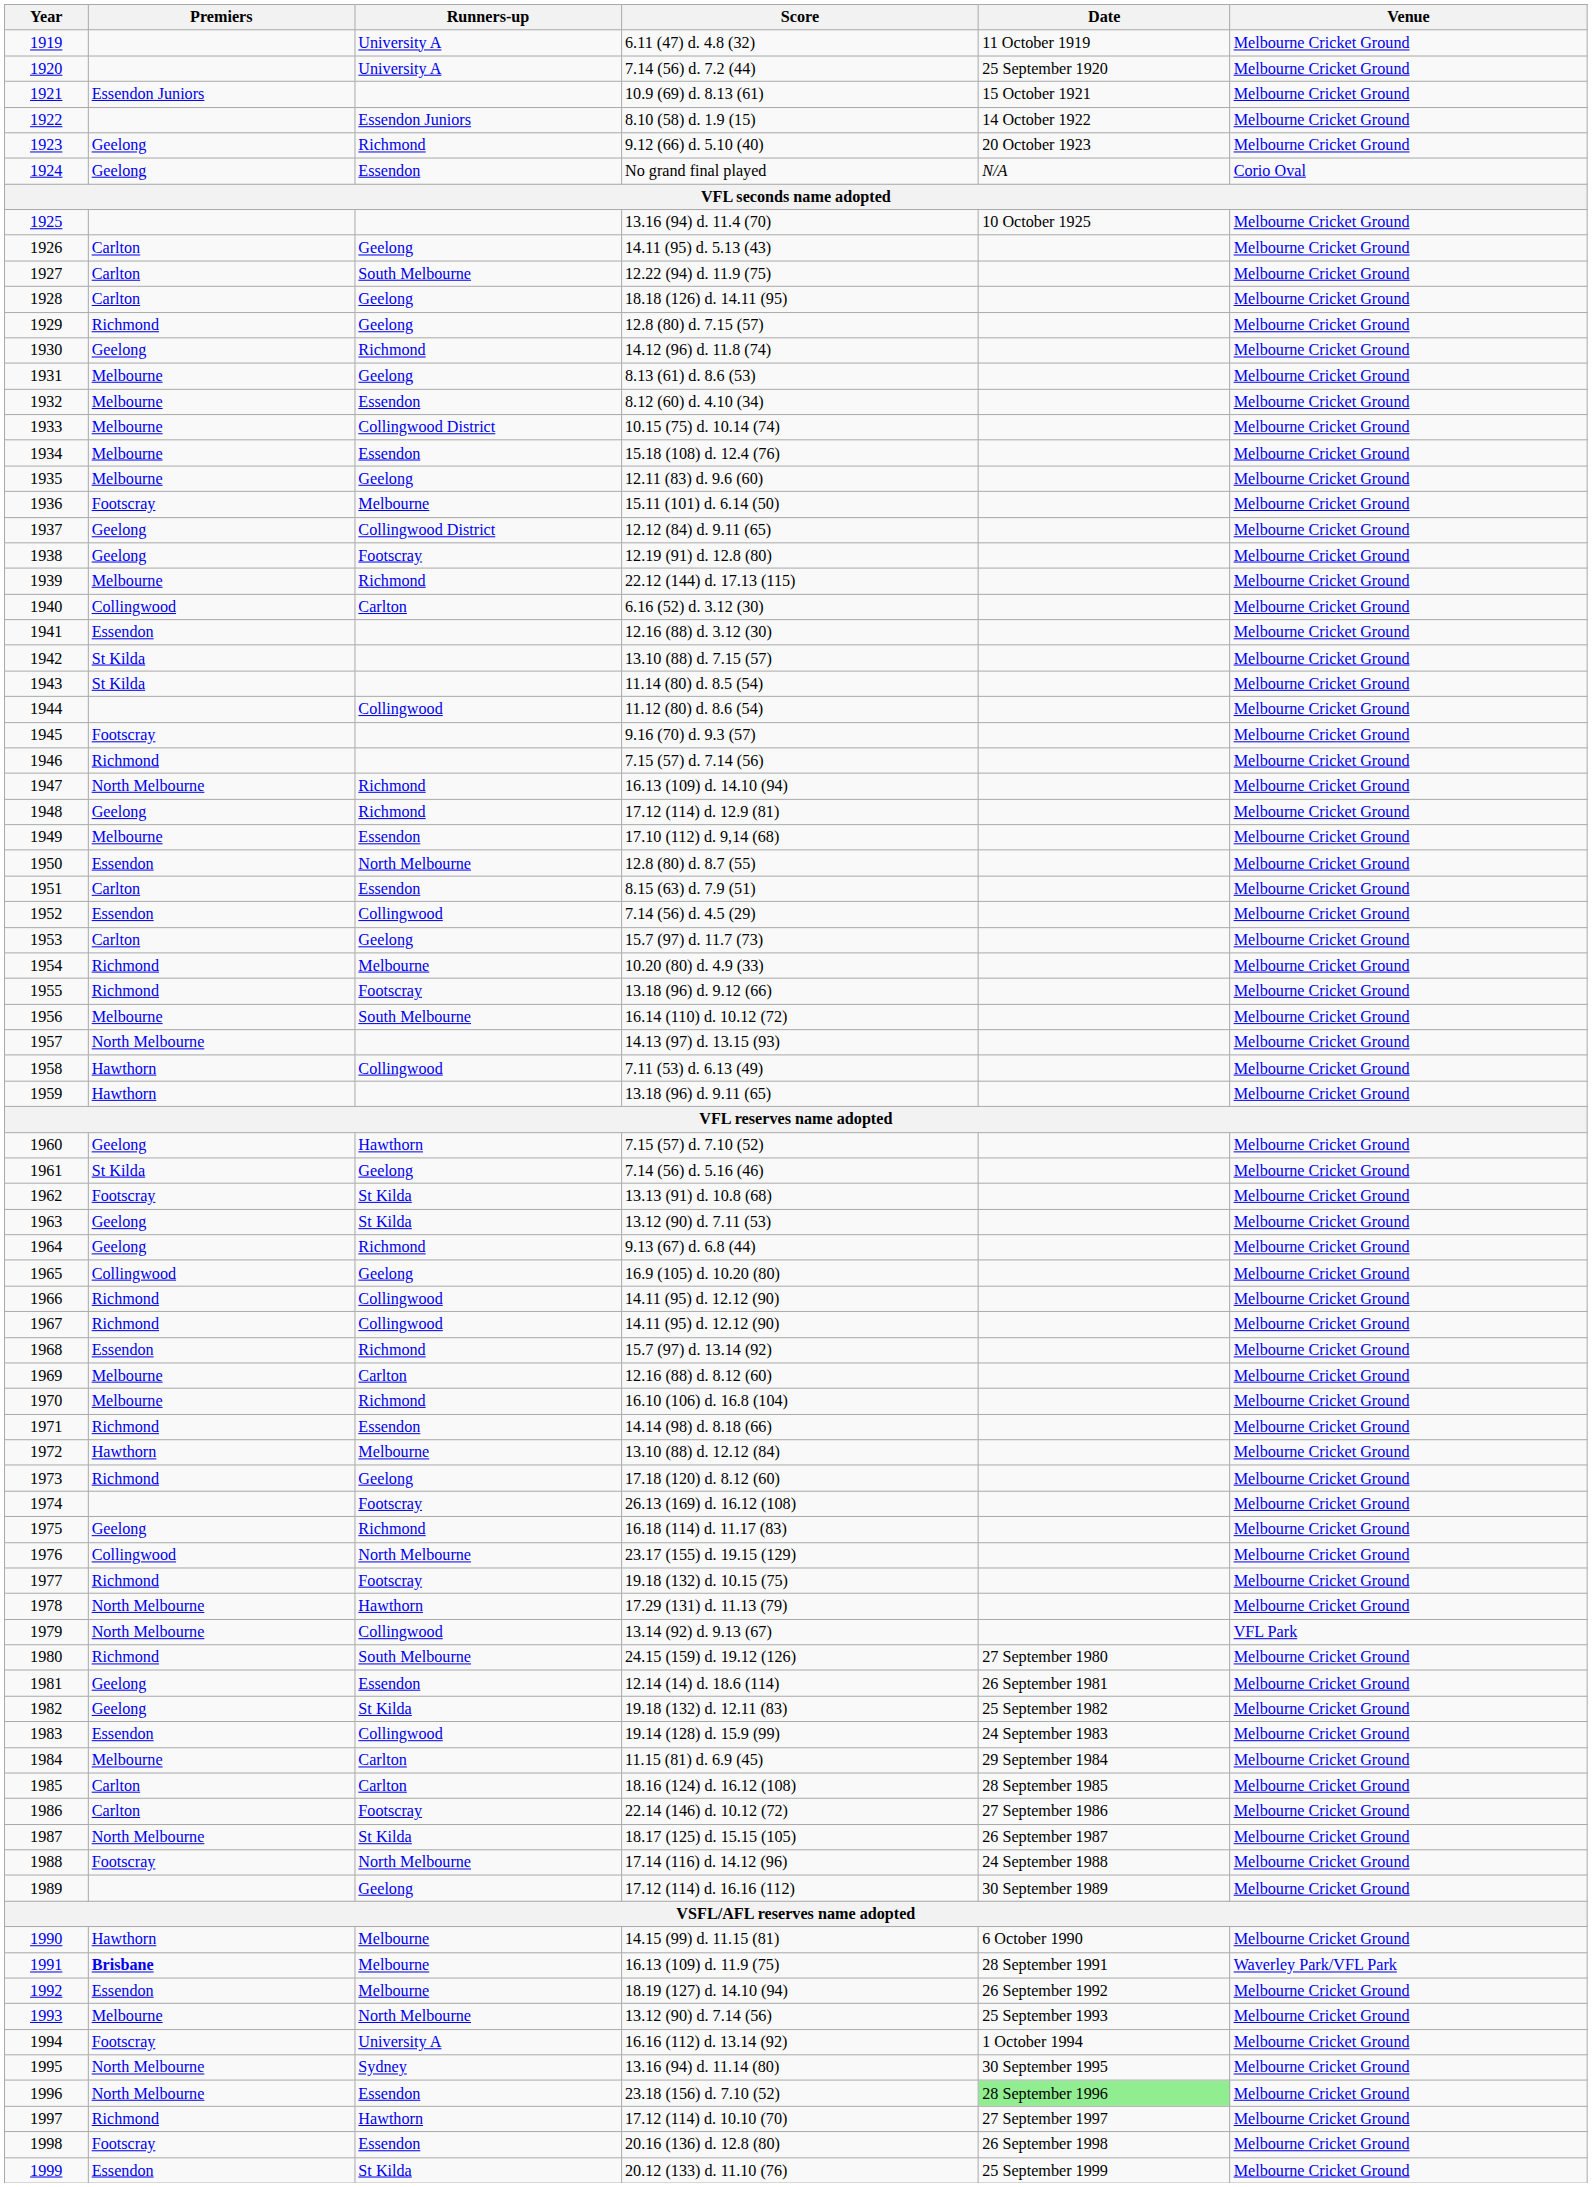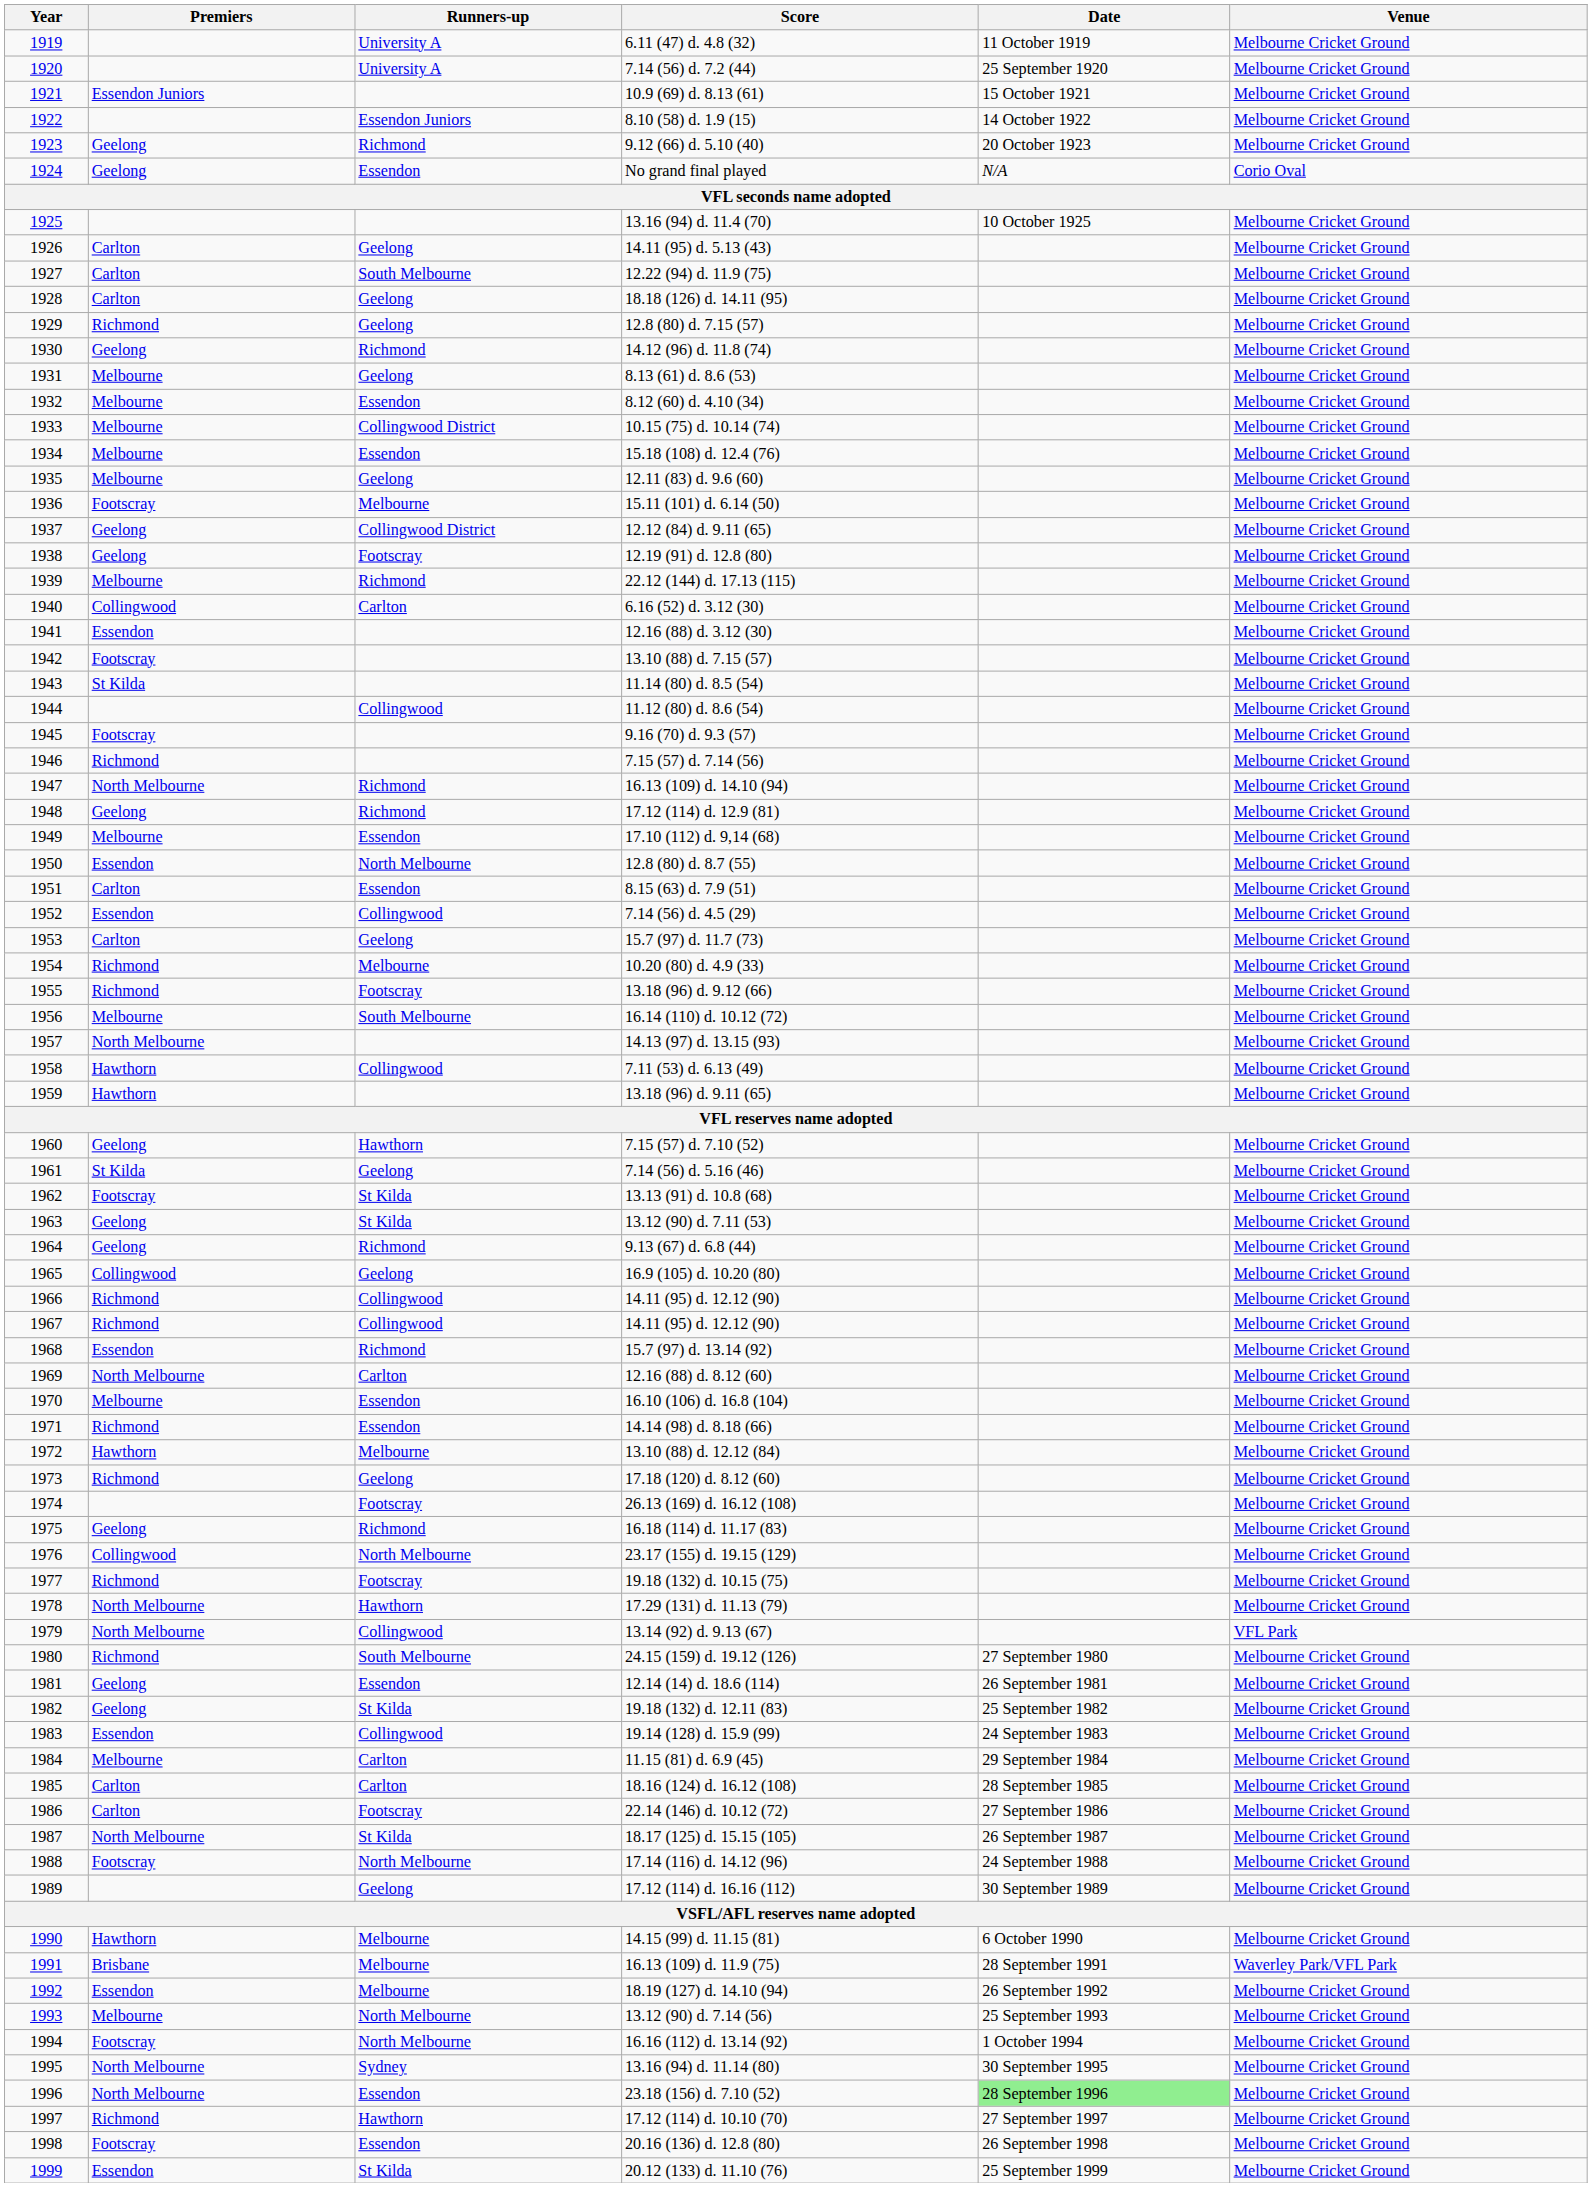(118, 658) St Kilda -> (124, 658) Footscray
(127, 1375) Melbourne -> (148, 1375) North Melbourne
(392, 1401) Richmond -> (389, 1401) Essendon
(123, 1965) bold -> (120, 1965) normal
(400, 2041) University A -> (415, 2041) North Melbourne
